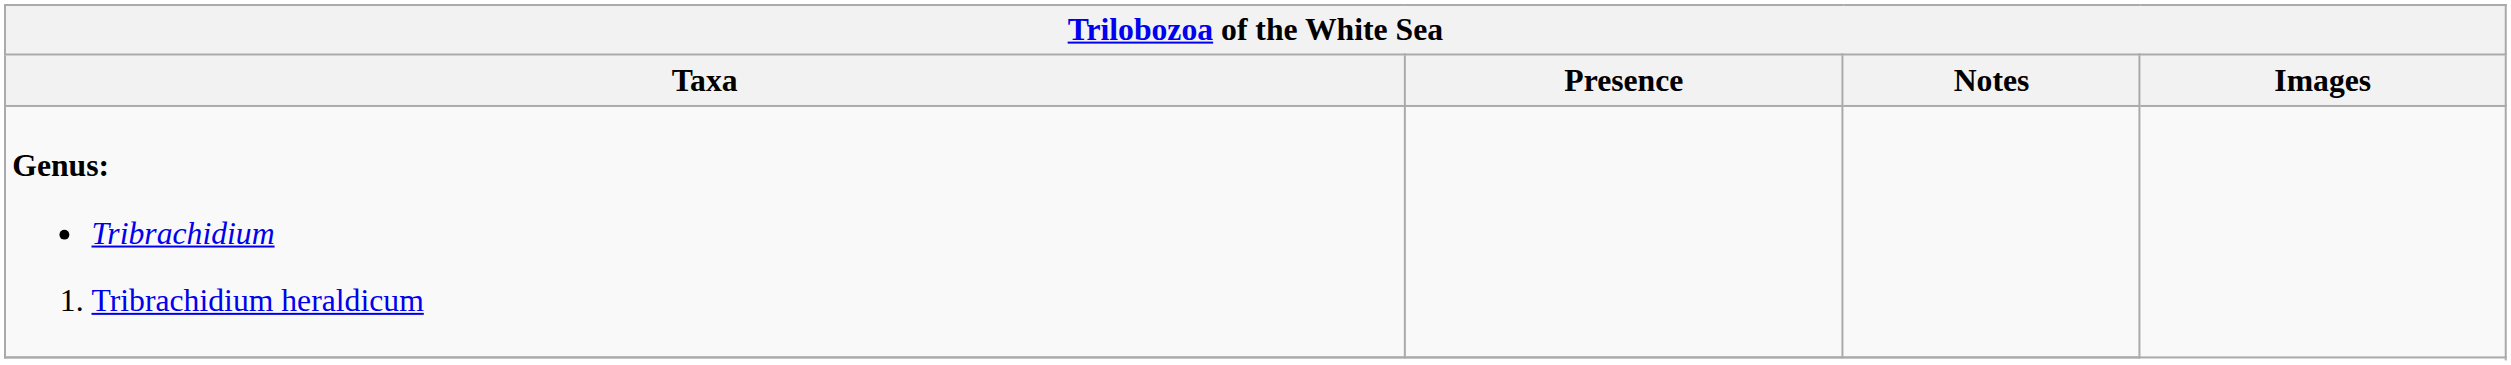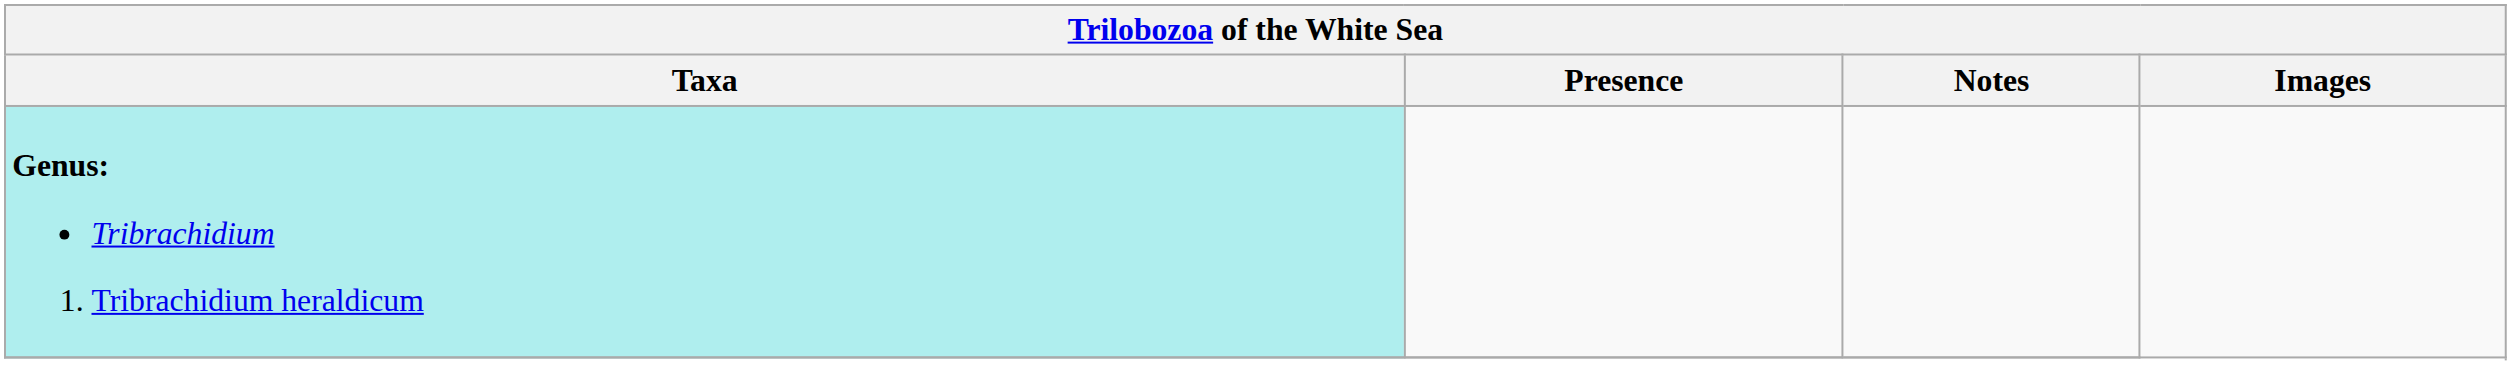(705, 234) no background -> (705, 234) paleturquoise background
